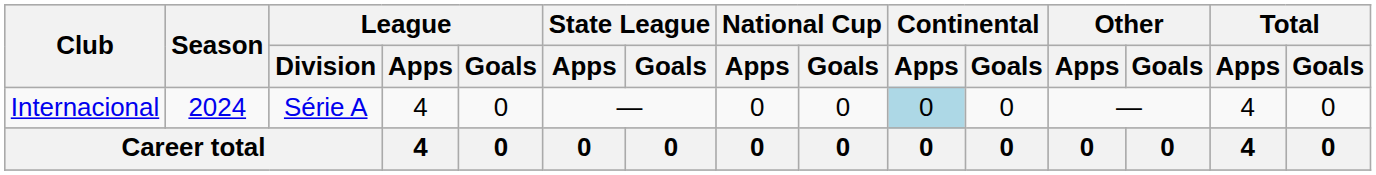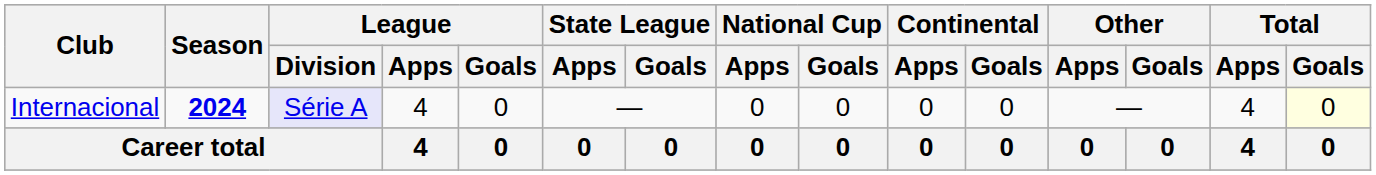(217, 107) normal -> (217, 107) bold
(326, 107) no background -> (326, 107) lavender background
(926, 107) lightblue background -> (926, 107) no background
(1328, 107) no background -> (1328, 107) lightyellow background
